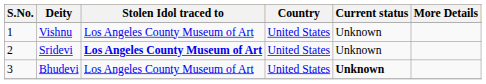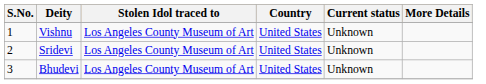(173, 50) bold -> (169, 50) normal
(360, 69) bold -> (350, 69) normal
